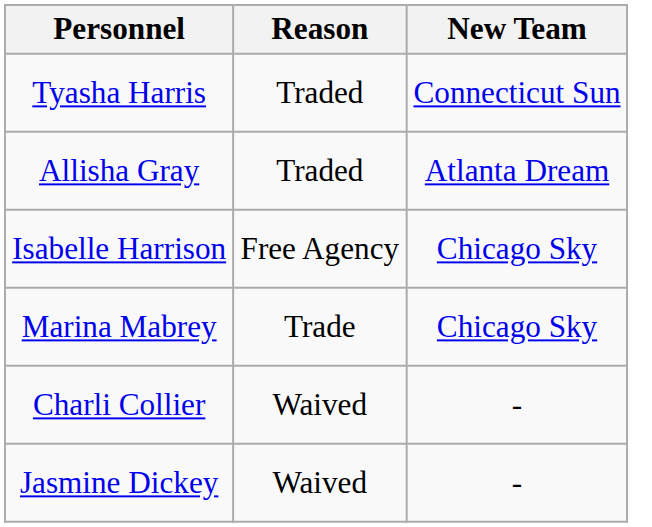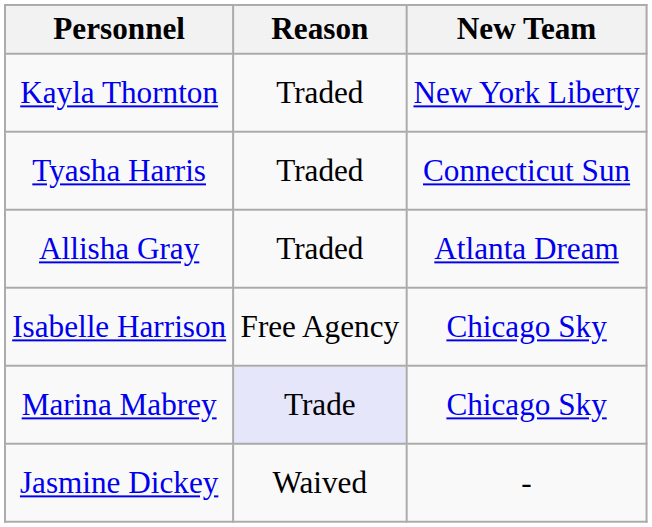+ row: (119, 92)
(320, 326) no background -> (320, 404) lavender background
- row: (119, 404)
